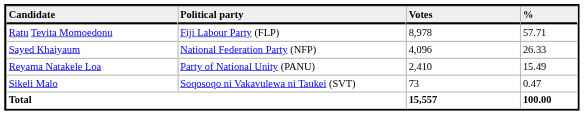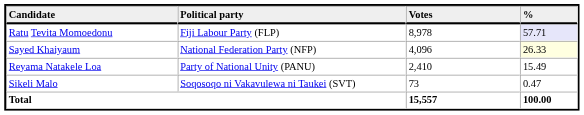(535, 32) no background -> (535, 32) lavender background
(535, 49) no background -> (535, 49) lightyellow background
